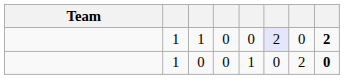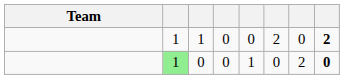(276, 39) lavender background -> (276, 39) no background
(176, 62) no background -> (176, 62) lightgreen background
